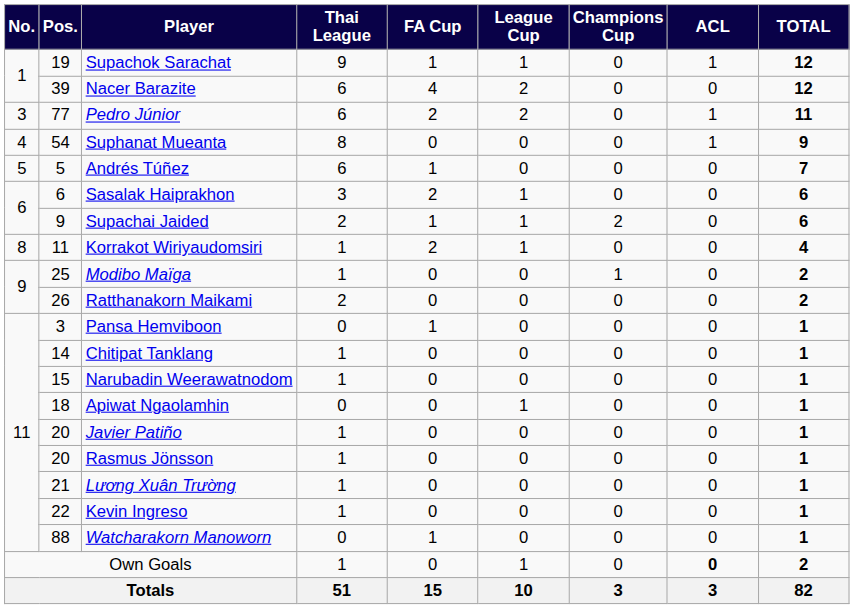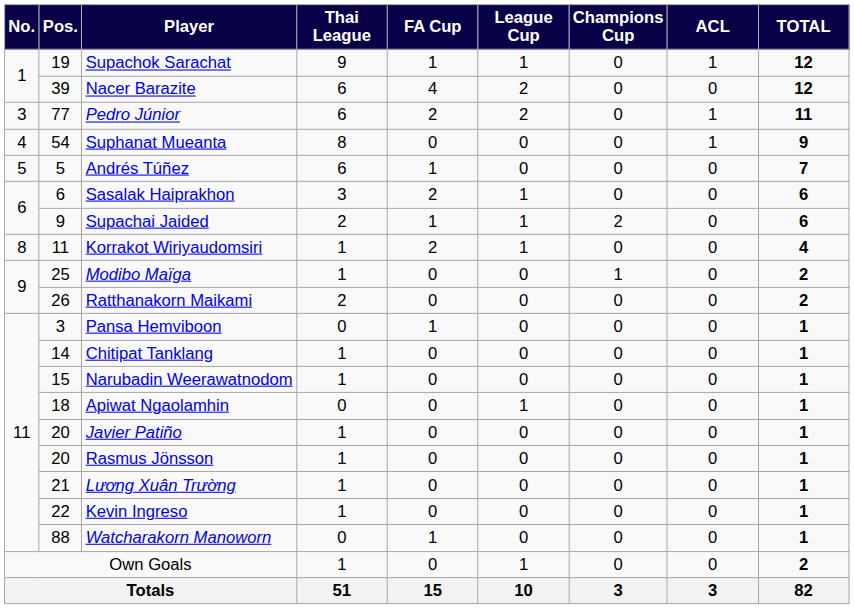(713, 564) bold -> (713, 564) normal
